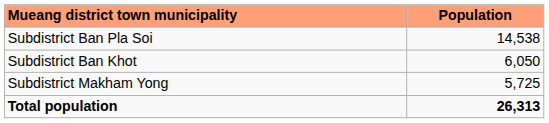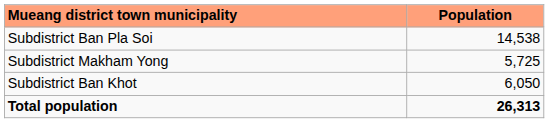rows swapped: (72, 61) <-> (88, 83)
